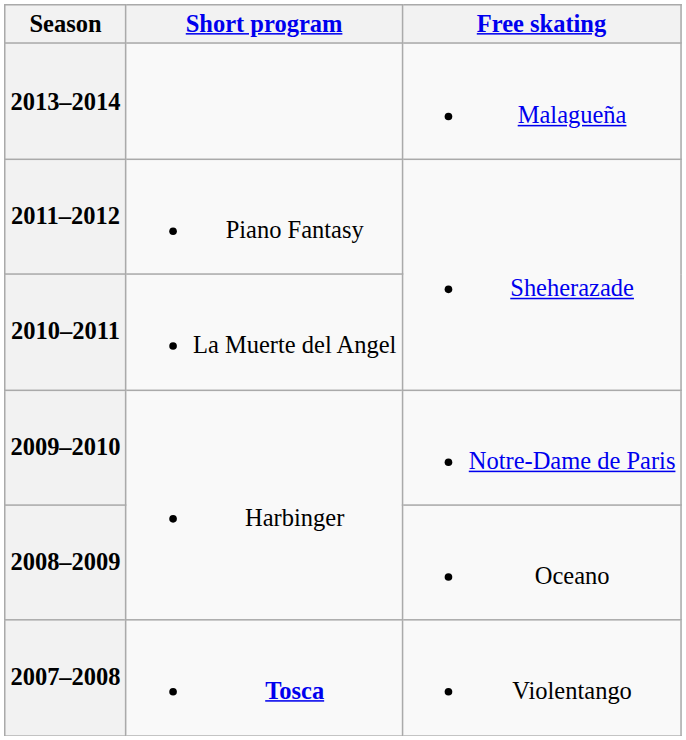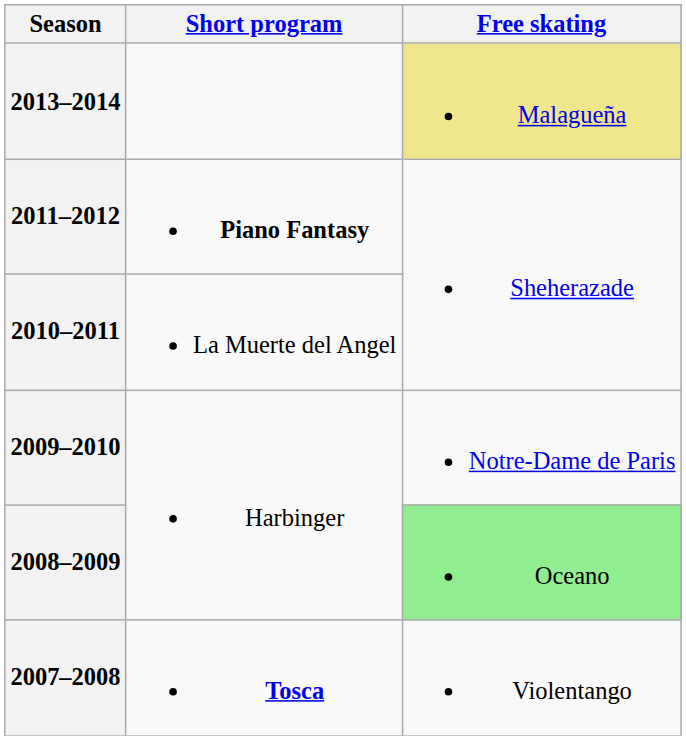(542, 115) no background -> (542, 115) khaki background
(264, 230) normal -> (264, 230) bold
(542, 576) no background -> (542, 576) lightgreen background
